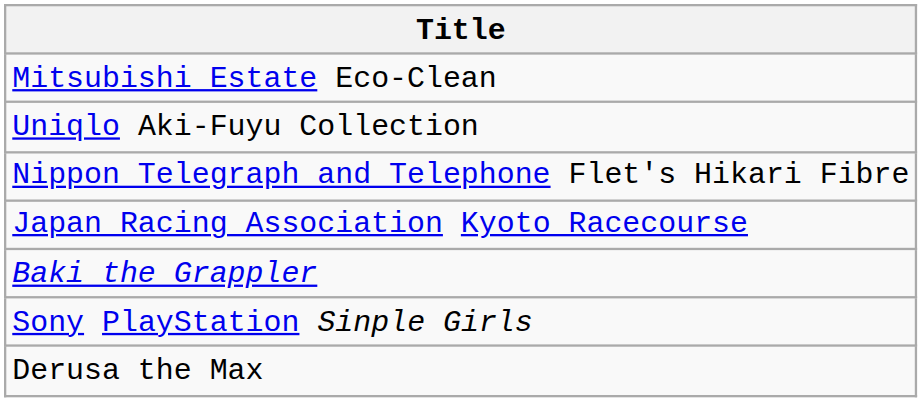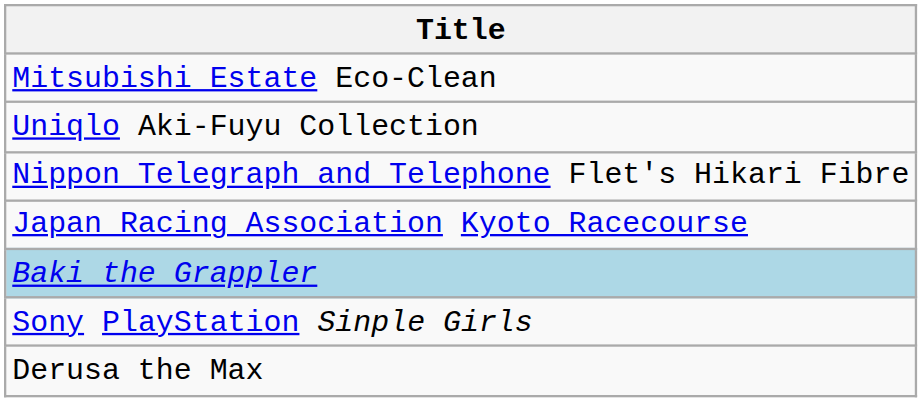(165, 273) no background -> (165, 273) lightblue background
